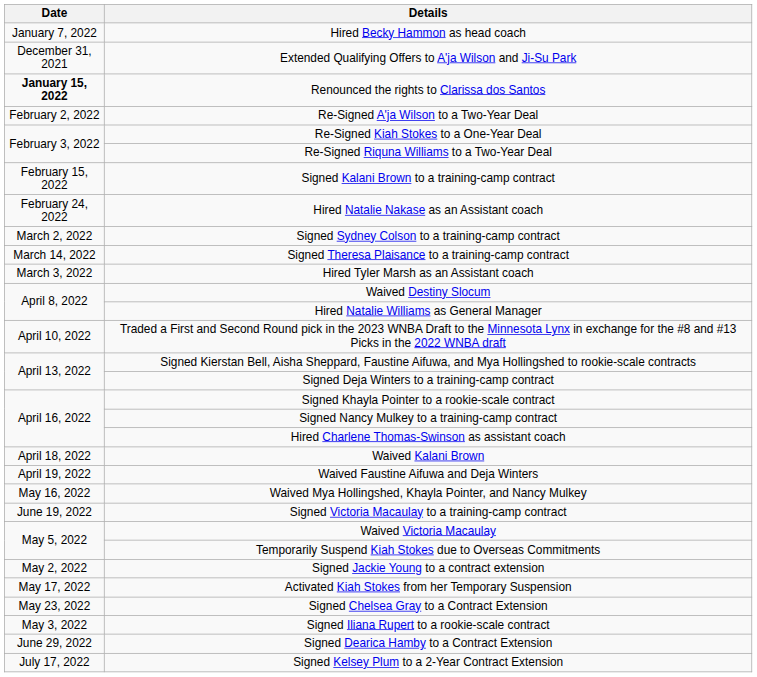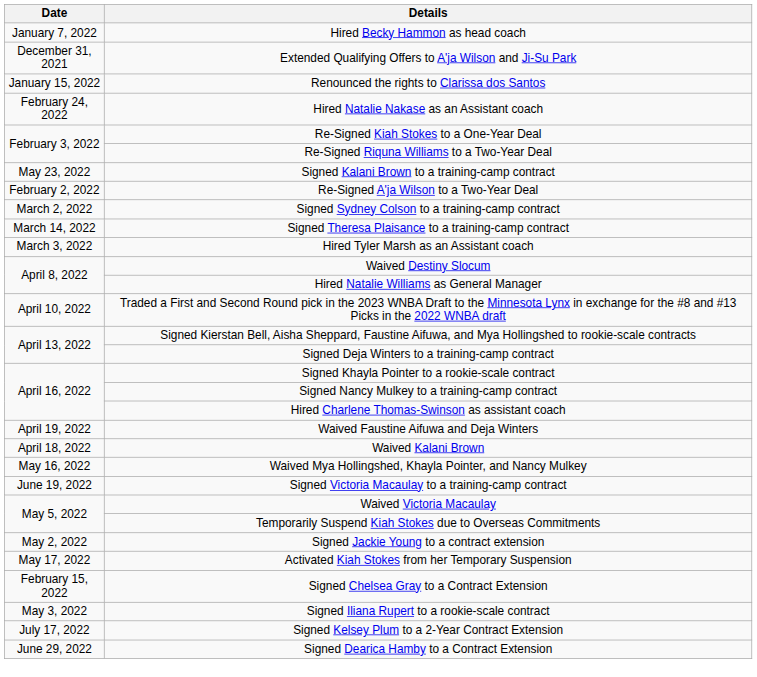(54, 90) bold -> (54, 83) normal
rows swapped: (428, 115) <-> (428, 210)
(54, 178) February 15, 2022 -> (54, 171) May 23, 2022
rows swapped: (428, 456) <-> (428, 474)
(54, 606) May 23, 2022 -> (54, 586) February 15, 2022
rows swapped: (428, 643) <-> (428, 662)
